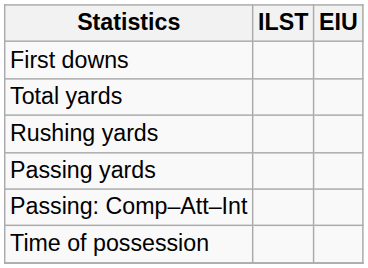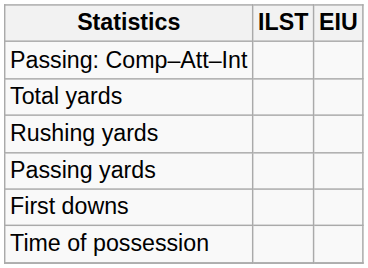rows swapped: (69, 59) <-> (129, 207)
